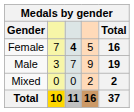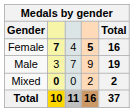(56, 47) normal -> (56, 47) bold
(73, 47) bold -> (73, 47) normal
(90, 47) normal -> (90, 47) bold
(56, 81) normal -> (56, 81) bold
